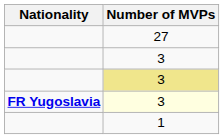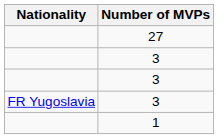(161, 79) khaki background -> (156, 79) no background
(54, 101) bold -> (51, 101) normal
(161, 101) lightyellow background -> (156, 101) no background
